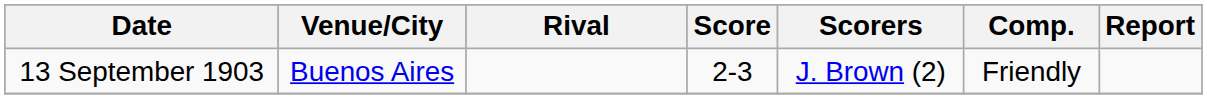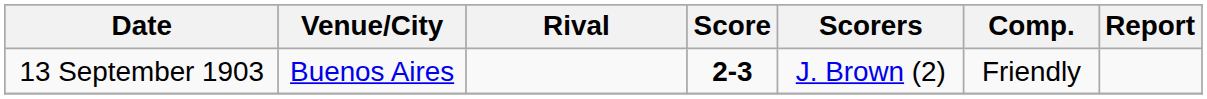(732, 70) normal -> (732, 70) bold
